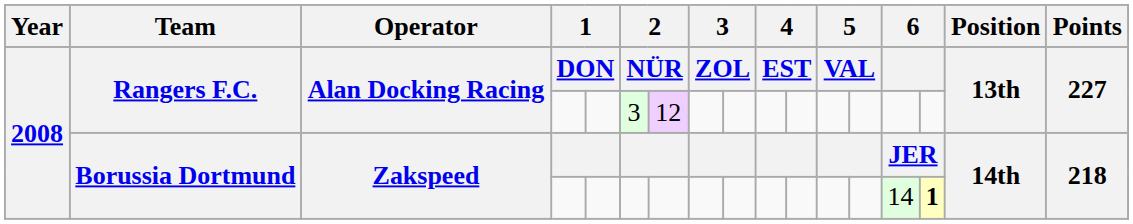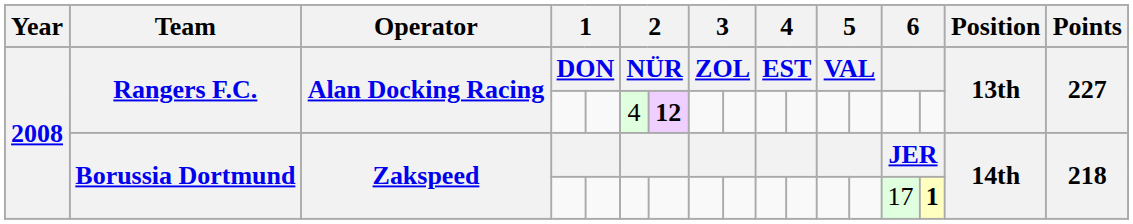(634, 111) 3 -> (634, 111) 4
(668, 111) normal -> (668, 111) bold
(900, 196) 14 -> (900, 196) 17
